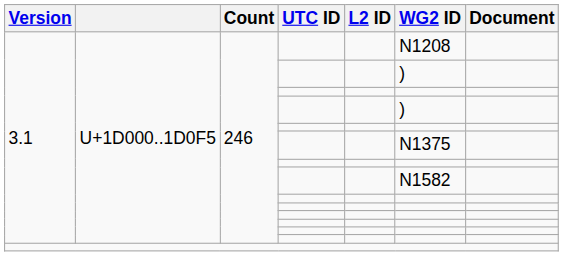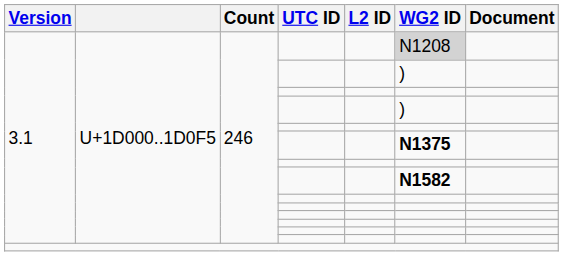(425, 45) no background -> (425, 45) lightgrey background
(425, 145) normal -> (425, 145) bold
(425, 180) normal -> (425, 180) bold
